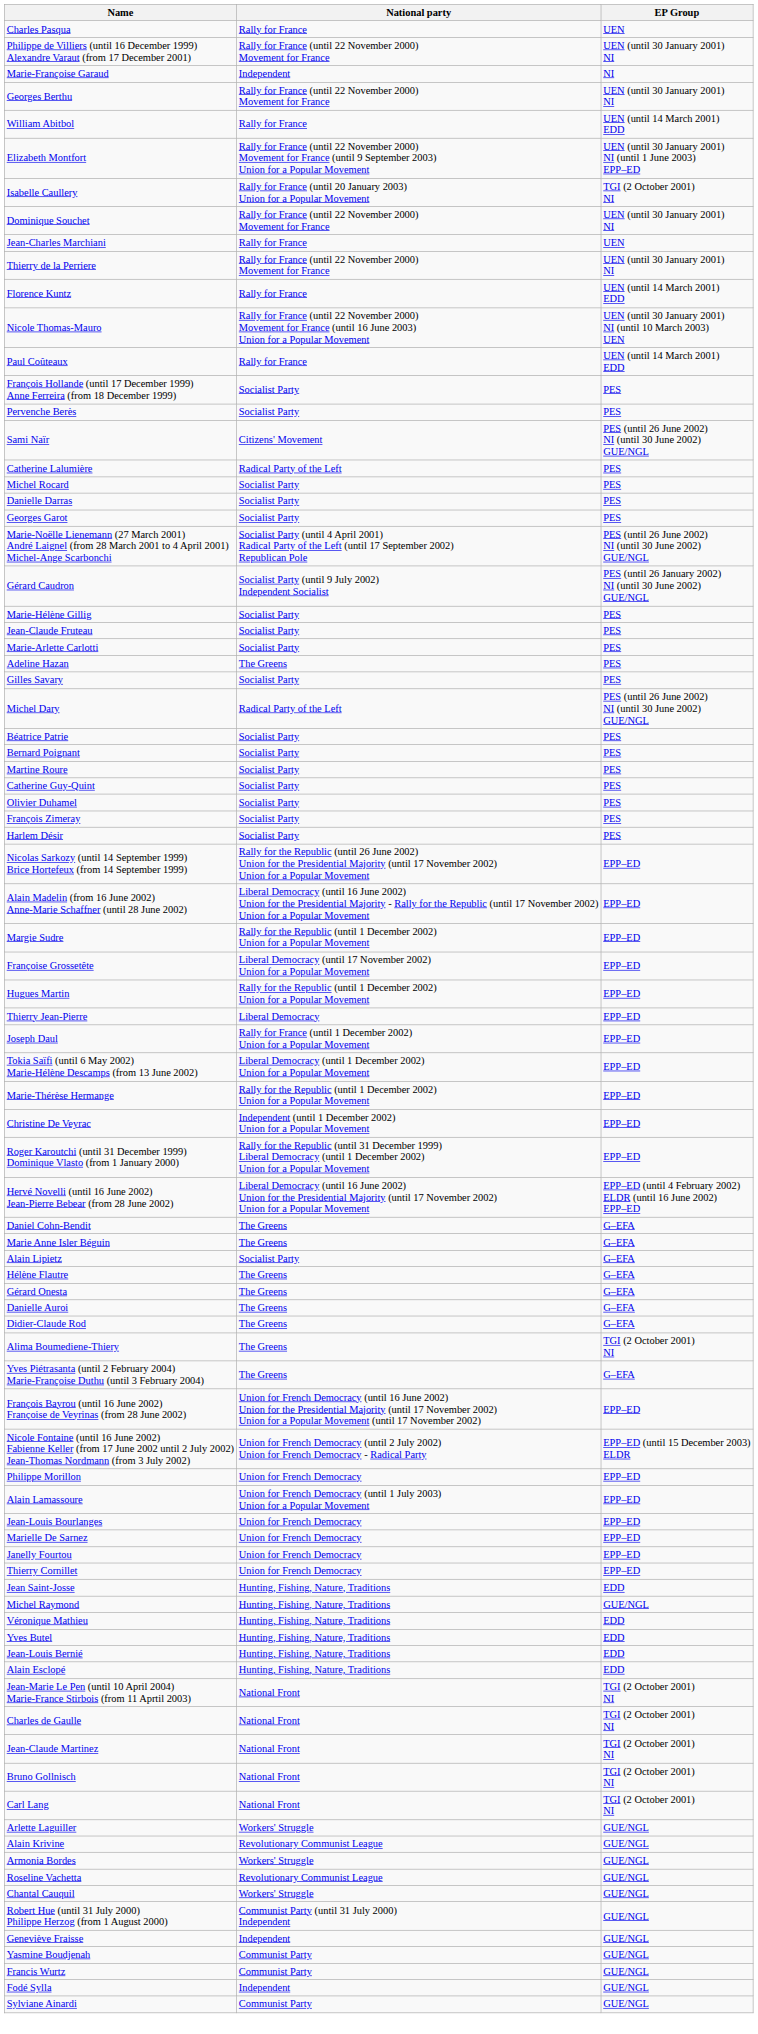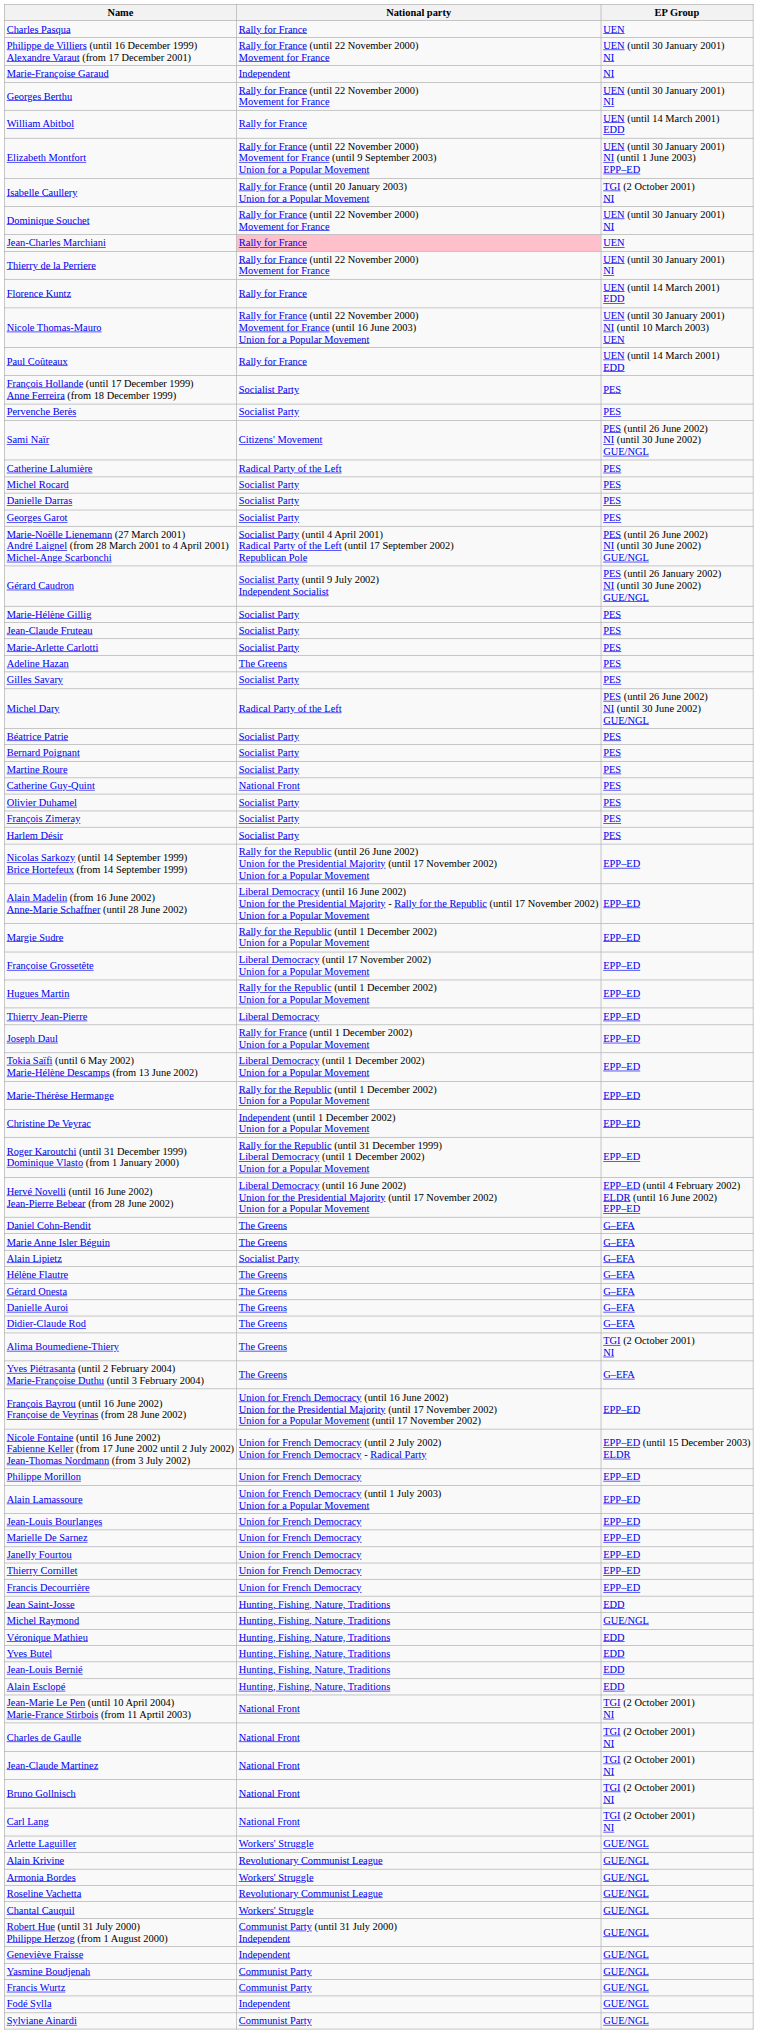(273, 243) no background -> (273, 243) pink background
(269, 786) Socialist Party -> (269, 786) National Front
+ row: (48, 1587)
